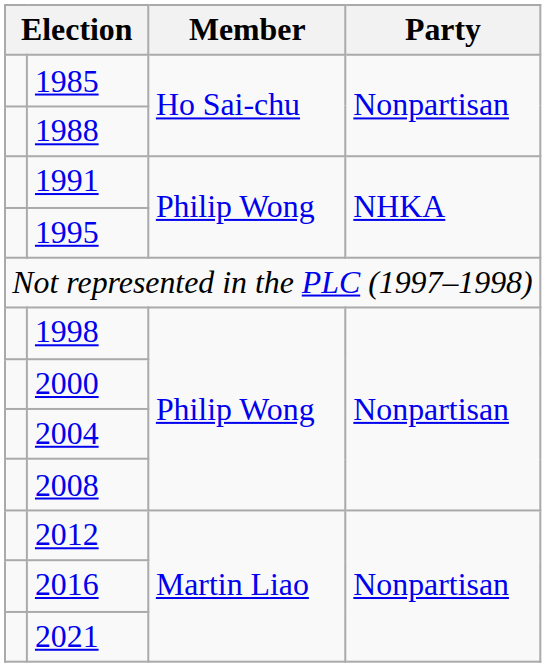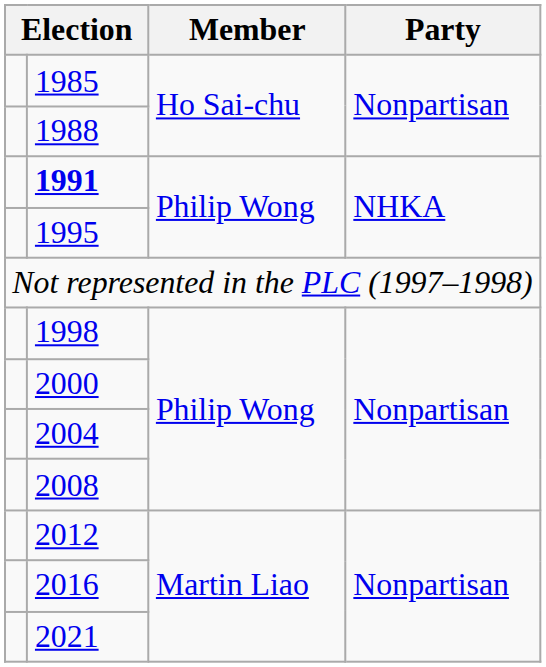(67, 181) normal -> (67, 181) bold
